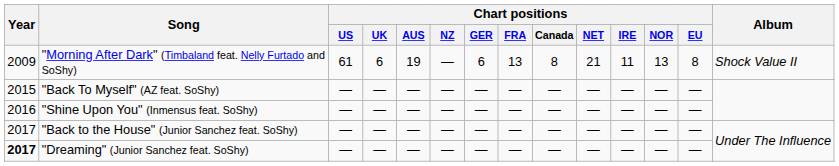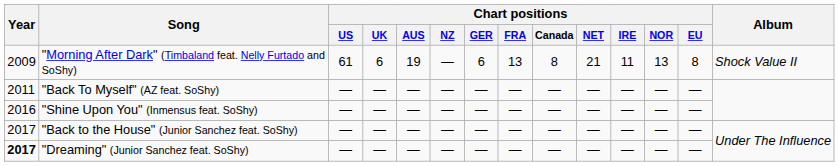(22, 89) 2015 -> (21, 89) 2011
